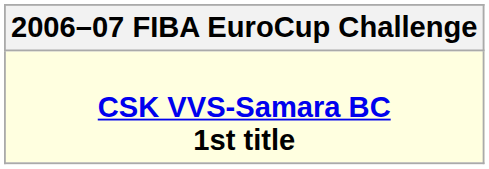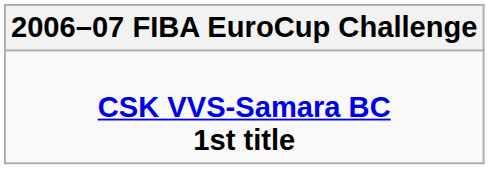(244, 122) lightyellow background -> (244, 122) no background
